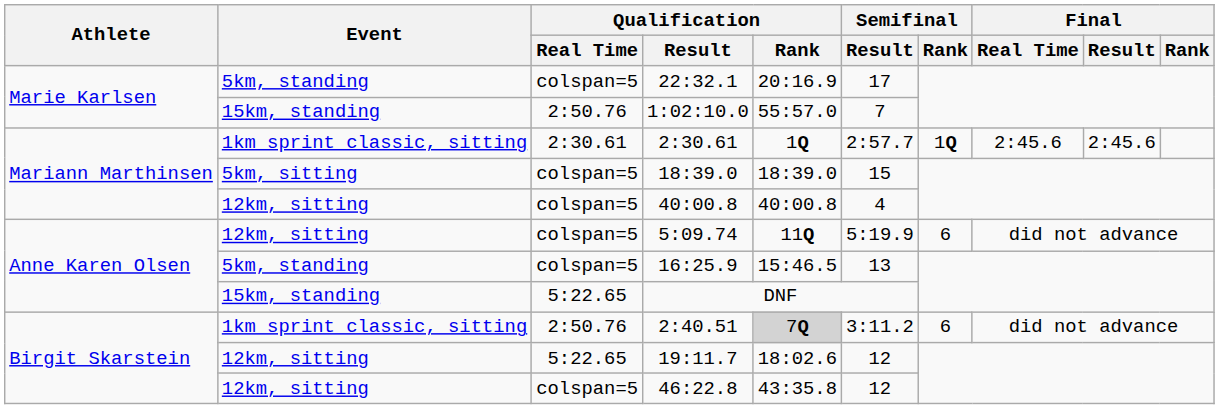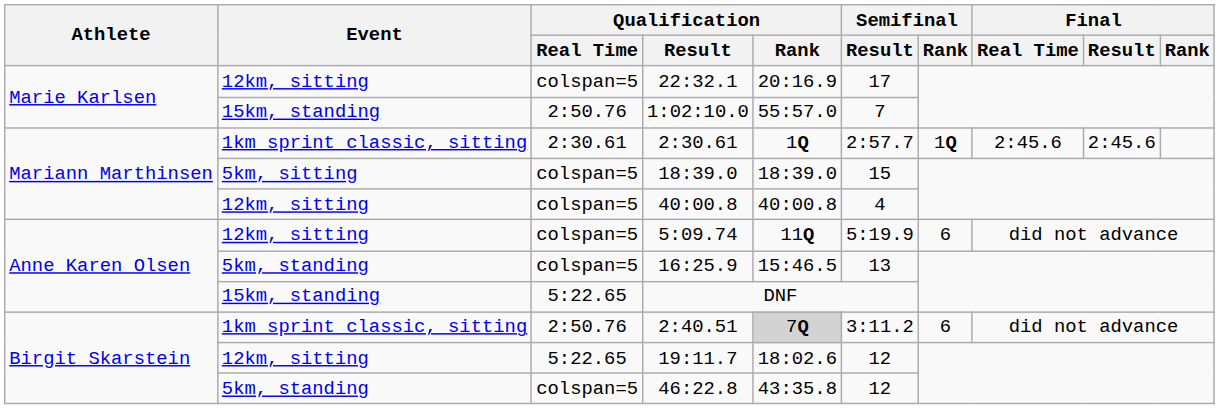(295, 82) 5km, standing -> (295, 82) 12km, sitting
(295, 389) 12km, sitting -> (295, 389) 5km, standing
